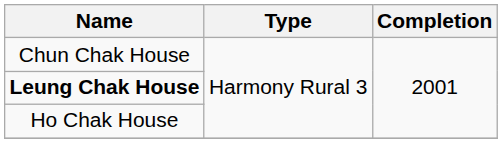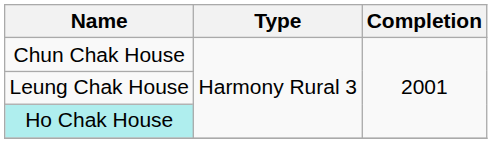(104, 87) bold -> (99, 87) normal
(104, 120) no background -> (99, 120) paleturquoise background
